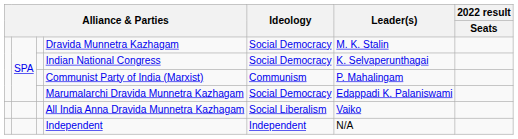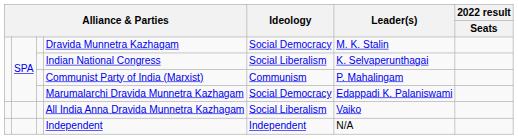(290, 61) Social Democracy -> (288, 61) Social Liberalism
